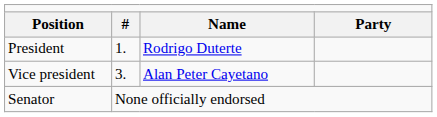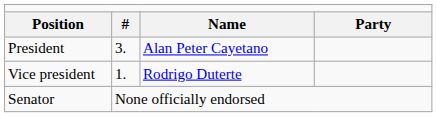(121, 49) 1. -> (121, 49) 3.
(192, 49) Rodrigo Duterte -> (206, 49) Alan Peter Cayetano
(121, 74) 3. -> (121, 74) 1.
(206, 74) Alan Peter Cayetano -> (192, 74) Rodrigo Duterte
